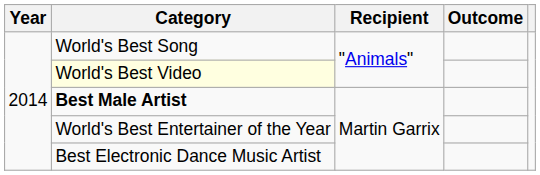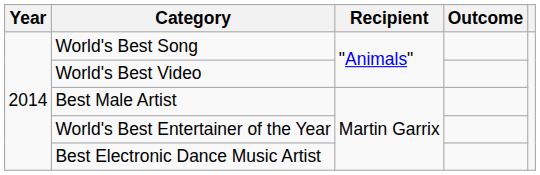(128, 73) lightyellow background -> (128, 73) no background
(121, 101) bold -> (116, 101) normal
